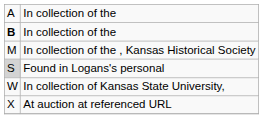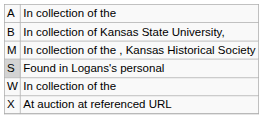(11, 31) bold -> (11, 31) normal
(70, 31) In collection of the -> (124, 31) In collection of Kansas State University,
(124, 86) In collection of Kansas State University, -> (70, 86) In collection of the
